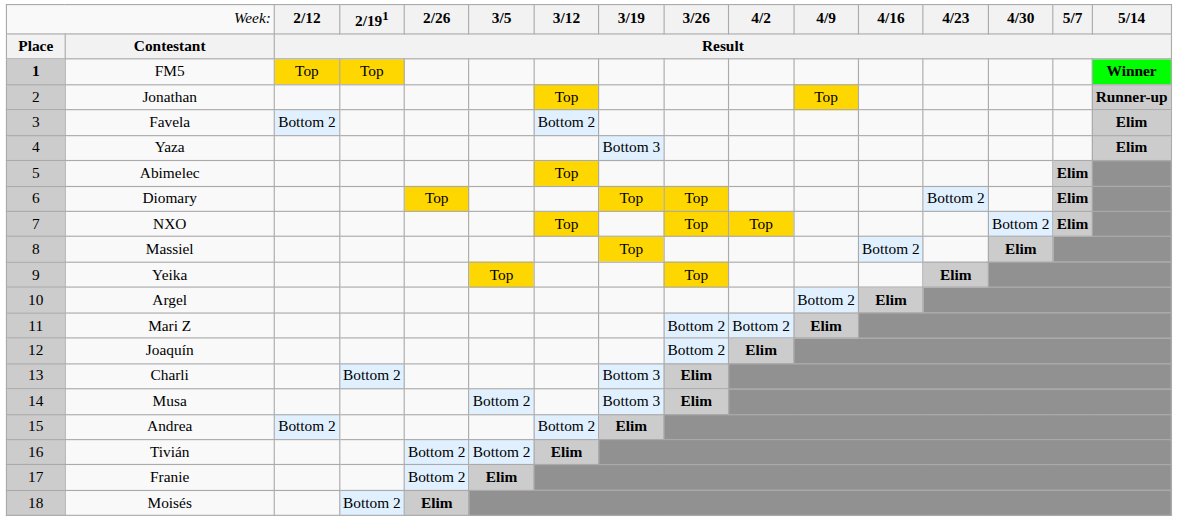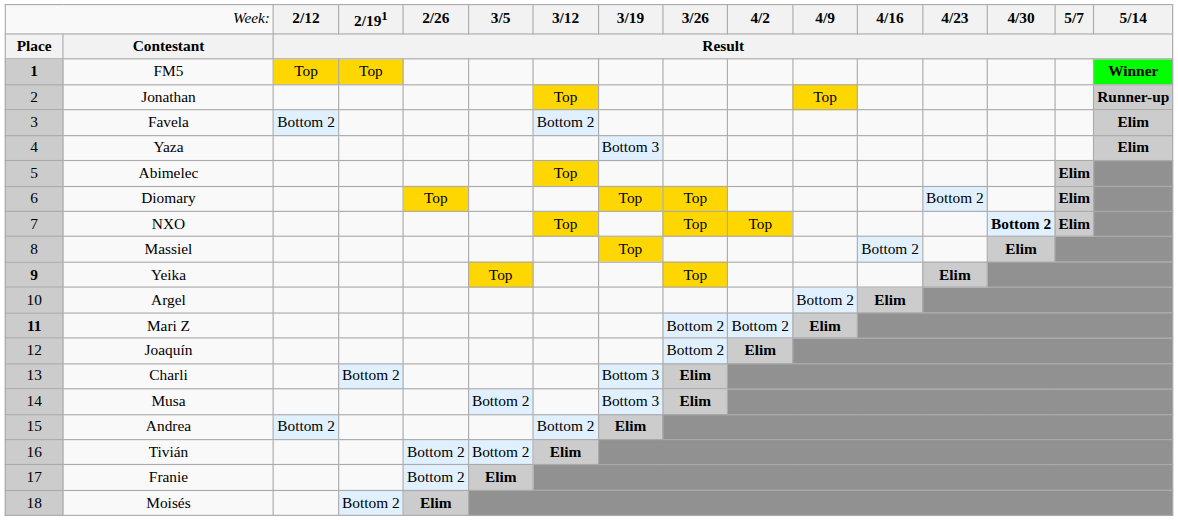(1021, 224) normal -> (1021, 224) bold
(36, 274) normal -> (34, 274) bold
(36, 325) normal -> (34, 325) bold
